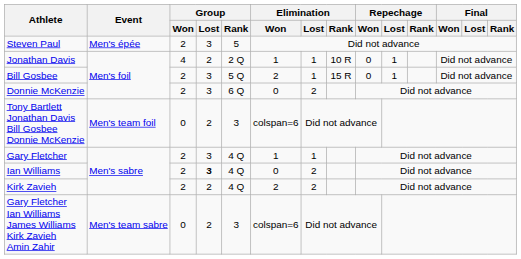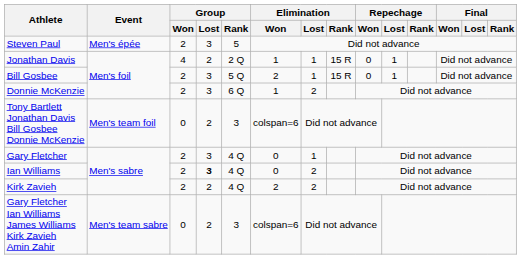(341, 60) 10 R -> (341, 60) 15 R
(276, 91) 0 -> (276, 91) 1
(276, 156) 1 -> (276, 156) 0
